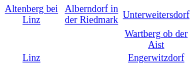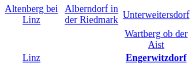(156, 58) normal -> (156, 58) bold
